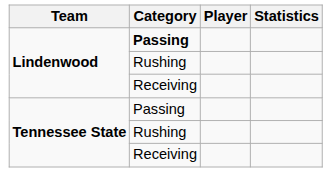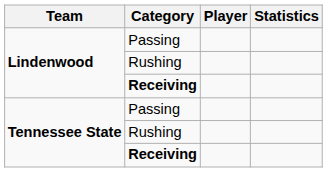(161, 39) bold -> (154, 39) normal
(165, 85) normal -> (163, 85) bold
(165, 155) normal -> (163, 155) bold
